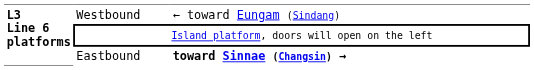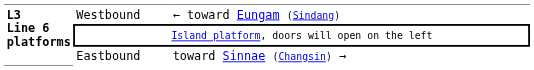(259, 56) bold -> (259, 56) normal
